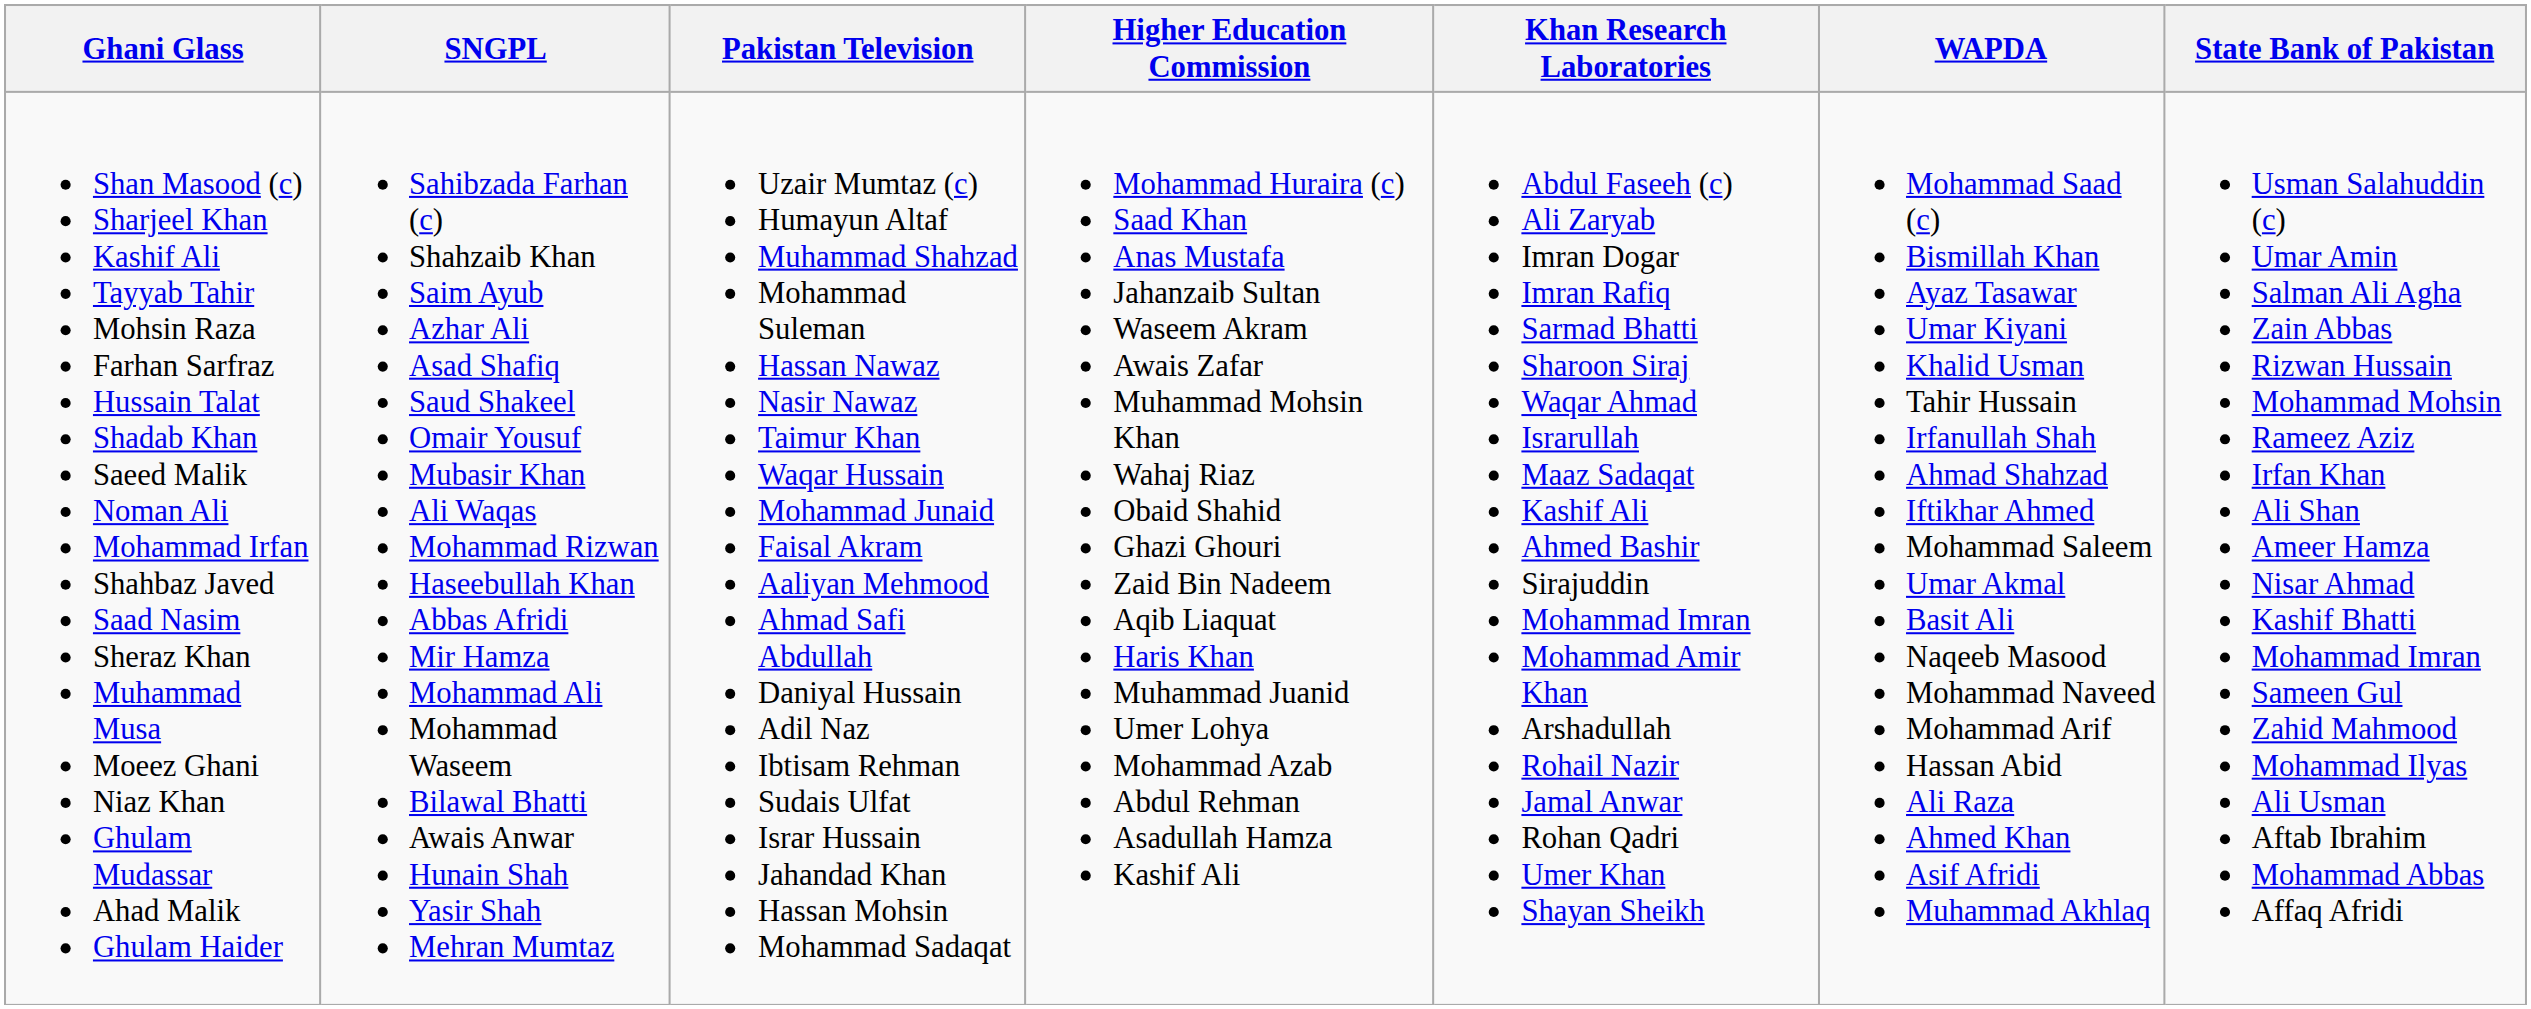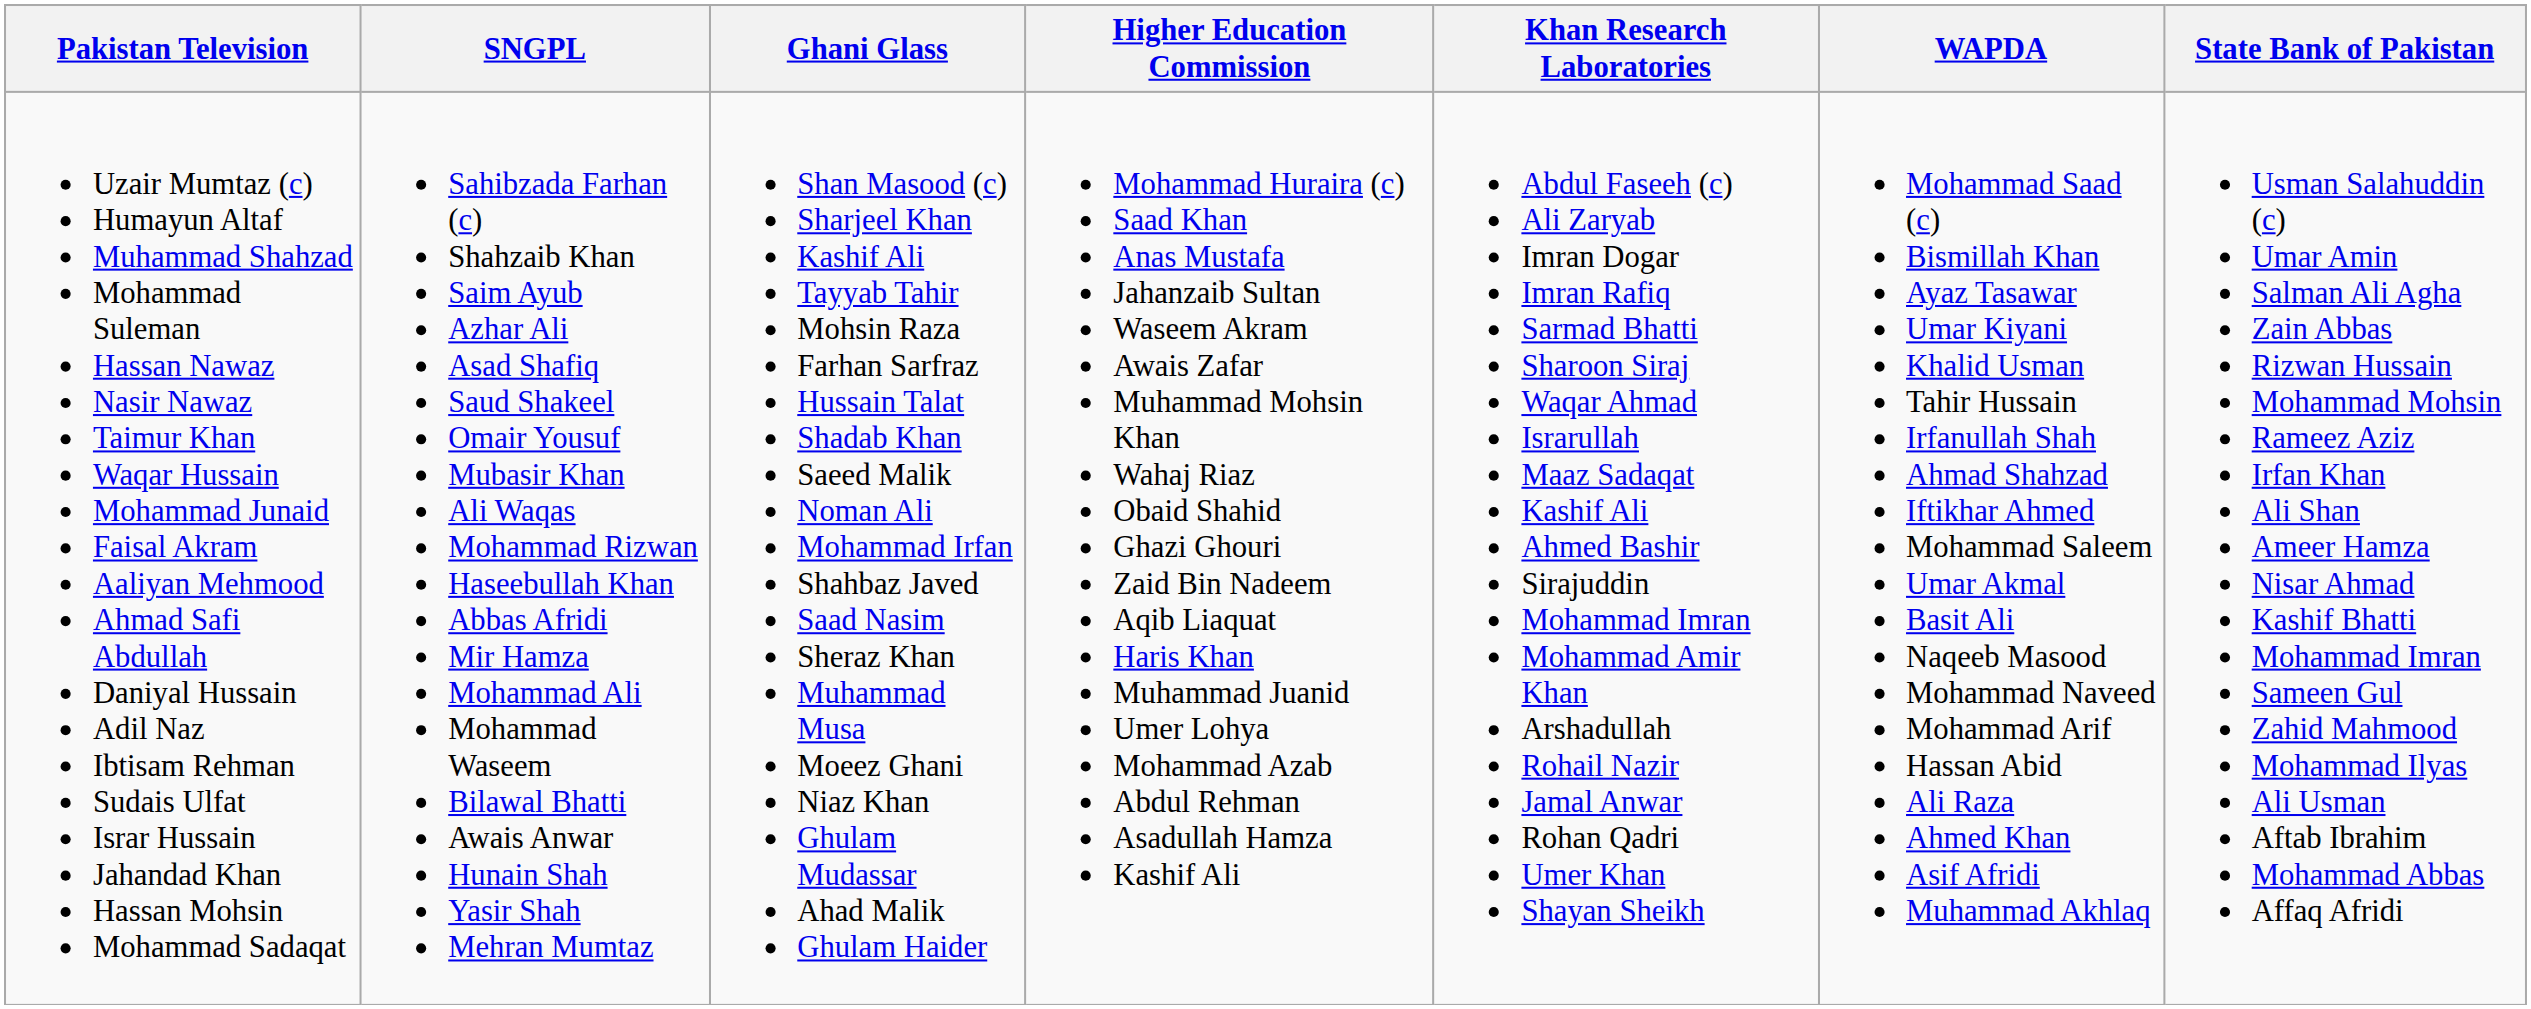columns swapped: (848, 48) <-> (163, 48)
